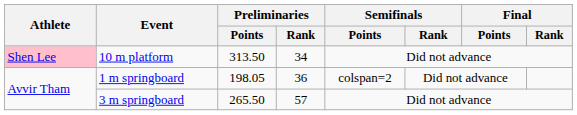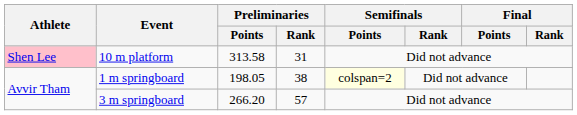(247, 57) 313.50 -> (247, 57) 313.58
(301, 57) 34 -> (301, 57) 31
(301, 78) 36 -> (301, 78) 38
(365, 78) no background -> (365, 78) lightyellow background
(247, 99) 265.50 -> (247, 99) 266.20
